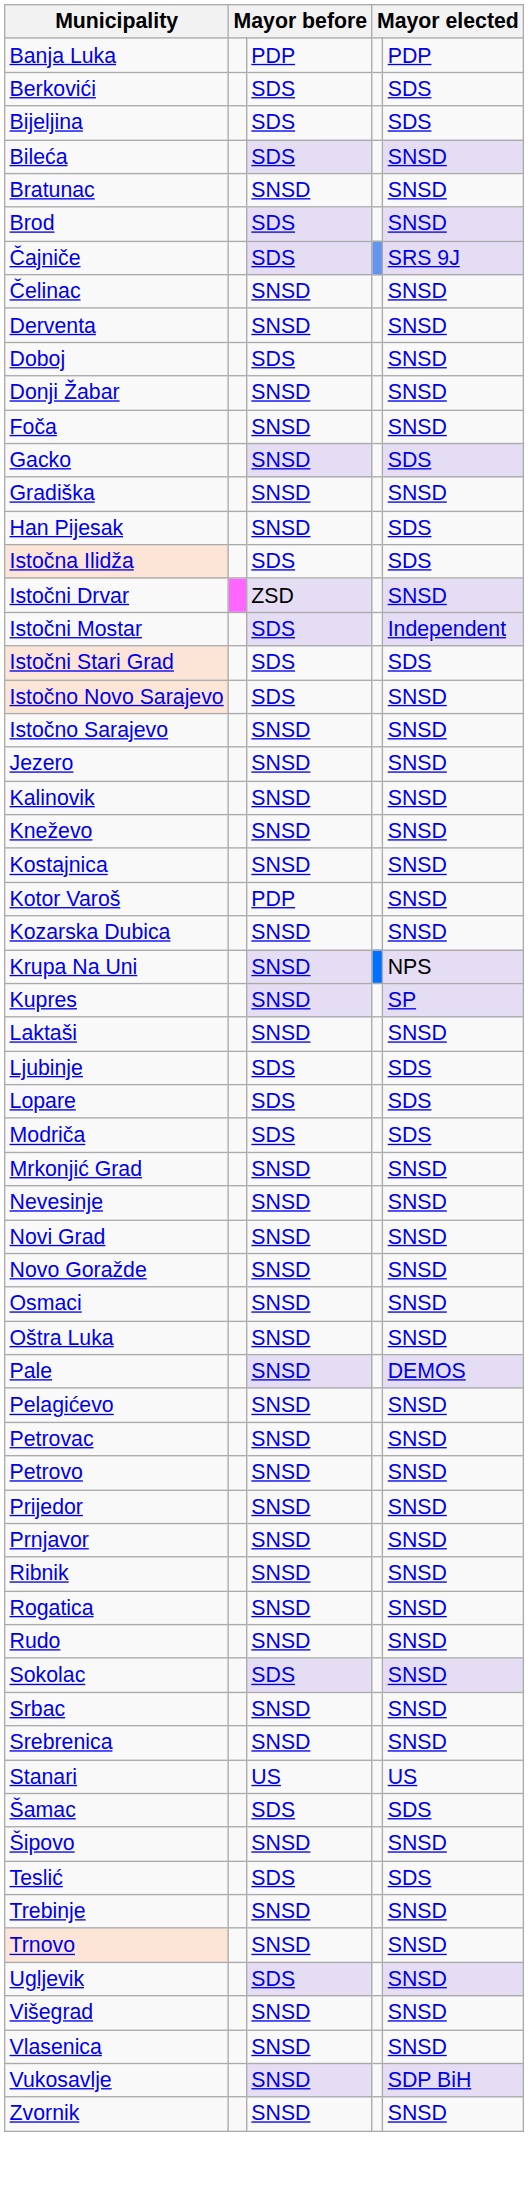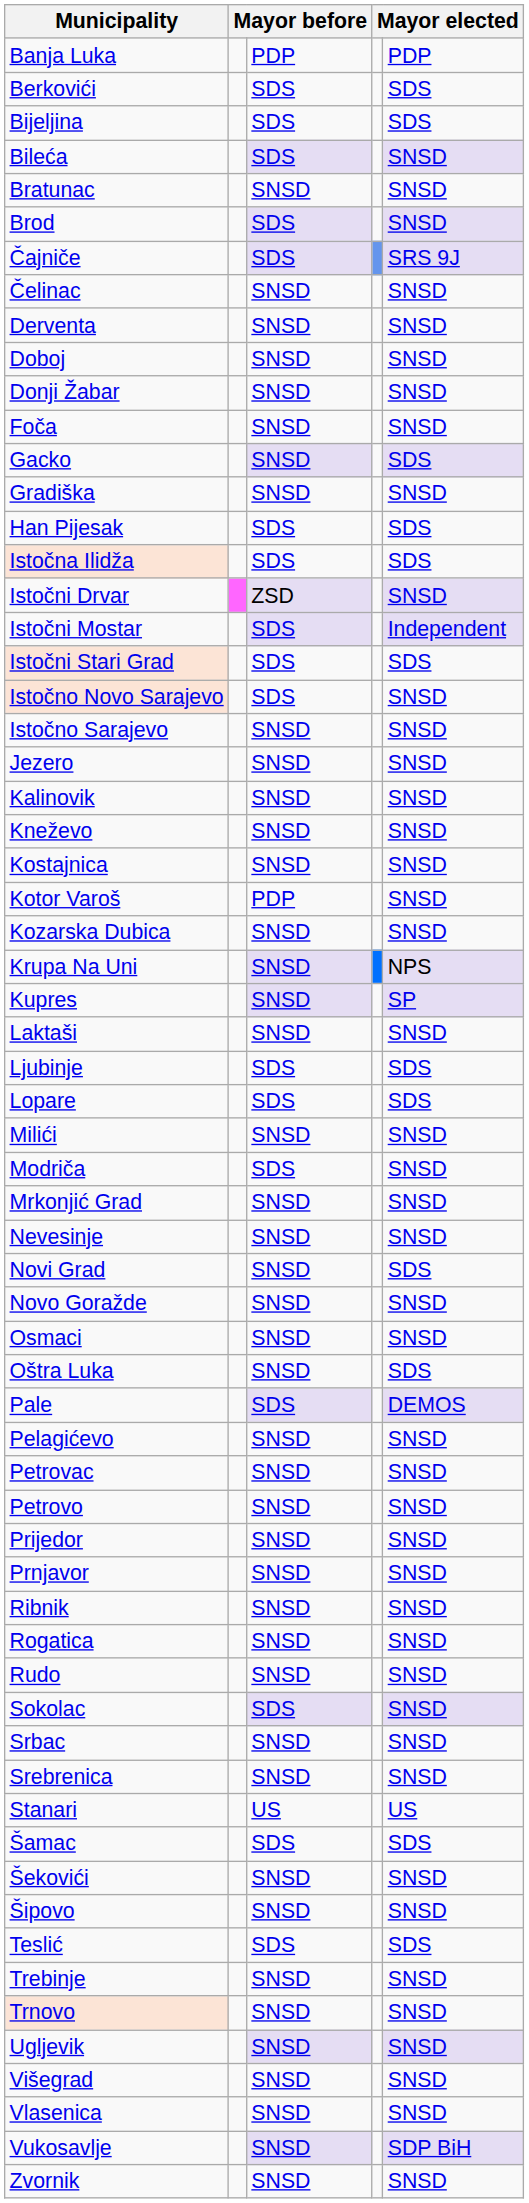(273, 358) SDS -> (281, 358) SNSD
(281, 527) SNSD -> (273, 527) SDS
+ row: (33, 1135)
(410, 1135) SDS -> (417, 1168) SNSD
(417, 1236) SNSD -> (410, 1270) SDS
(417, 1337) SNSD -> (410, 1371) SDS
(281, 1371) SNSD -> (273, 1405) SDS
+ row: (49, 1877)
(273, 1978) SDS -> (281, 2046) SNSD
